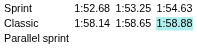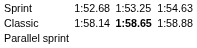(133, 23) normal -> (134, 23) bold
(174, 23) paleturquoise background -> (175, 23) no background
